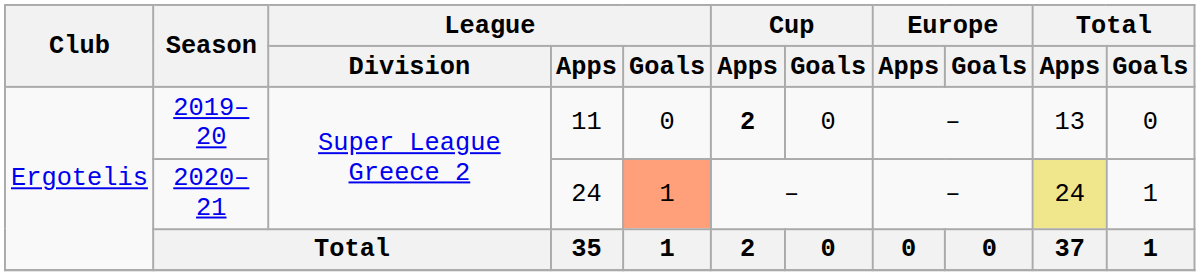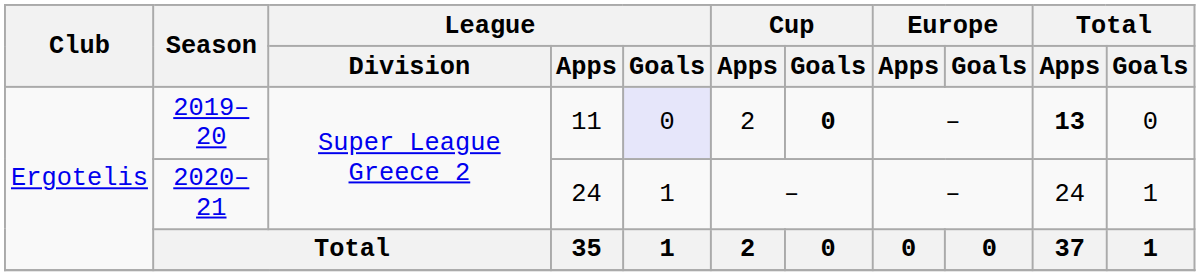(667, 123) no background -> (667, 123) lavender background
(748, 123) bold -> (748, 123) normal
(828, 123) normal -> (828, 123) bold
(1070, 123) normal -> (1070, 123) bold
(667, 193) lightsalmon background -> (667, 193) no background
(1070, 193) khaki background -> (1070, 193) no background
